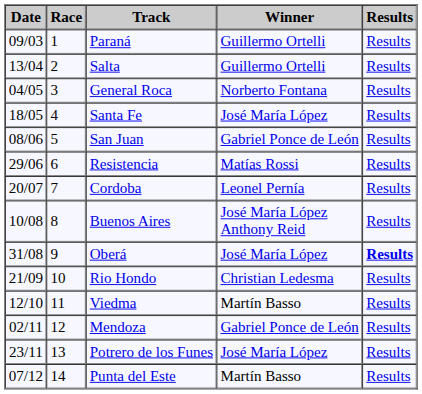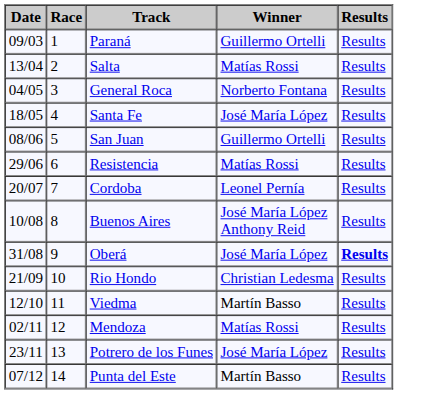(273, 66) Guillermo Ortelli -> (260, 66) Matías Rossi
(290, 139) Gabriel Ponce de León -> (273, 139) Guillermo Ortelli
(290, 327) Gabriel Ponce de León -> (260, 327) Matías Rossi
